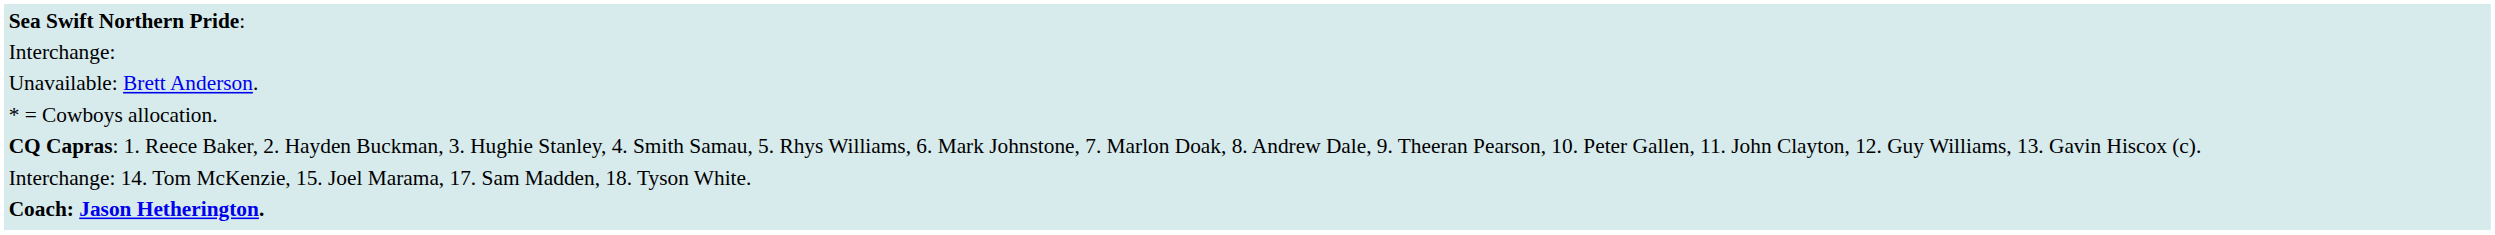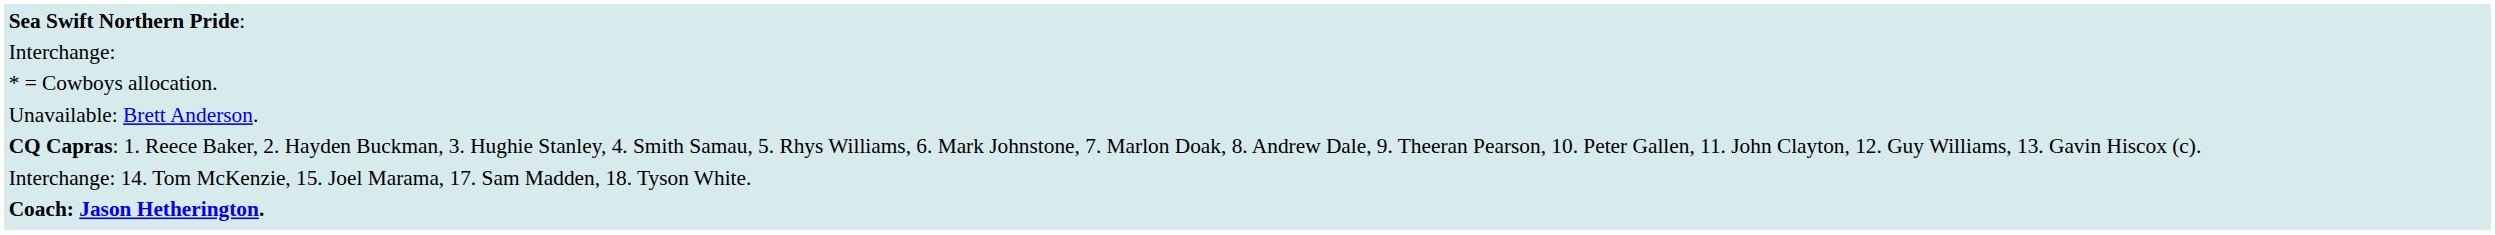(133, 83) Unavailable: Brett Anderson. -> (113, 83) * = Cowboys allocation.
(113, 115) * = Cowboys allocation. -> (133, 115) Unavailable: Brett Anderson.
